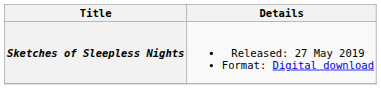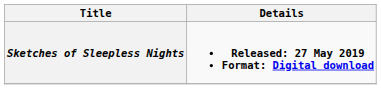(282, 59) normal -> (282, 59) bold
